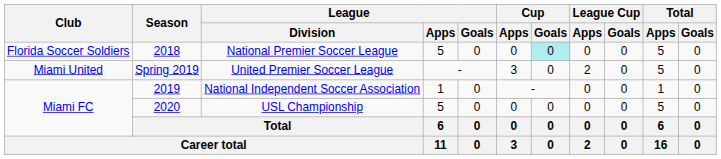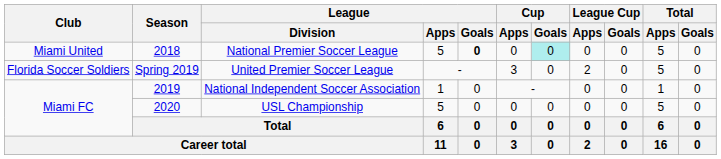(68, 51) Florida Soccer Soldiers -> (68, 51) Miami United
(477, 51) normal -> (477, 51) bold
(68, 70) Miami United -> (68, 70) Florida Soccer Soldiers
